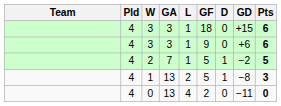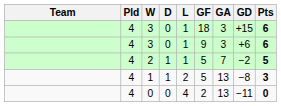columns swapped: (225, 12) <-> (169, 12)
